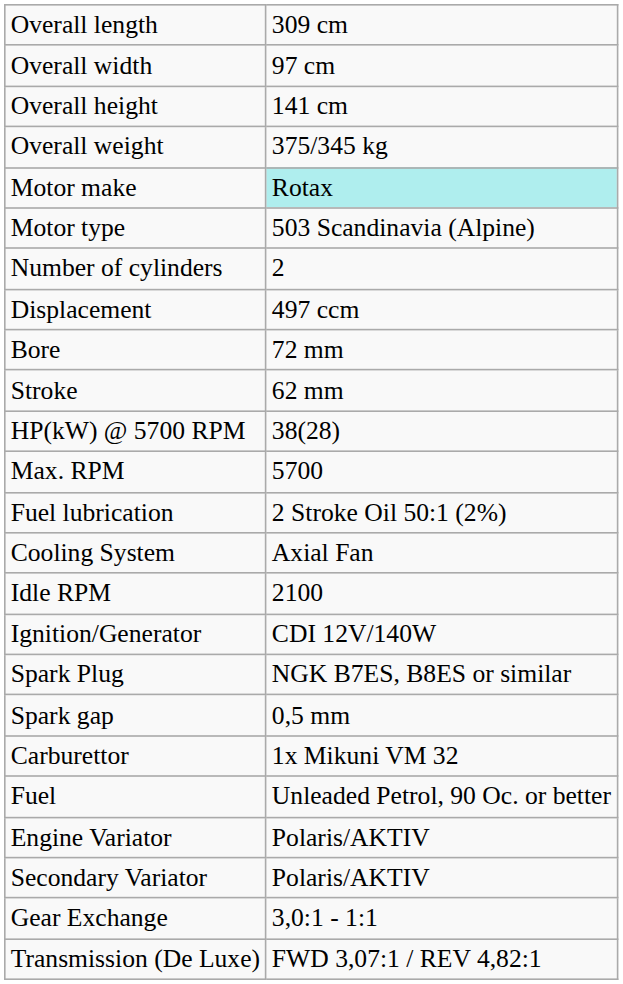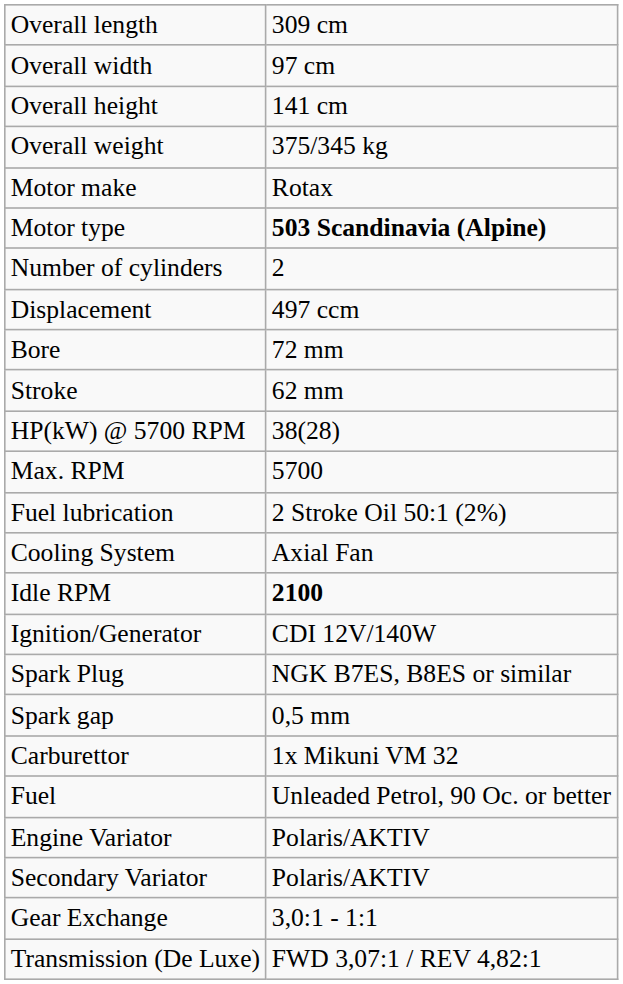(302, 187) paleturquoise background -> (302, 187) no background
(403, 227) normal -> (409, 227) bold
(297, 593) normal -> (297, 593) bold
